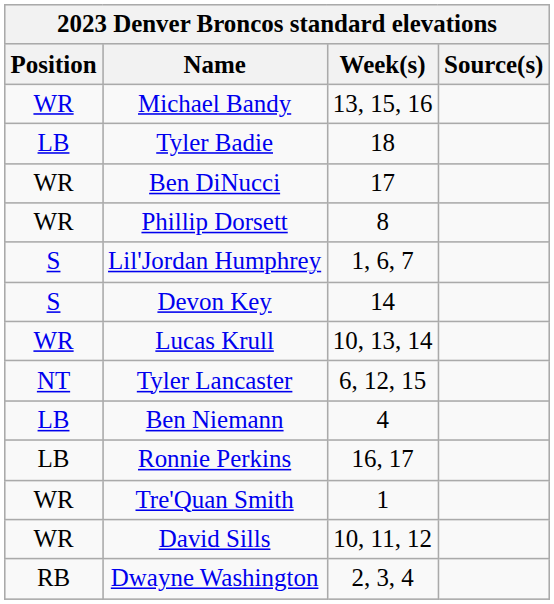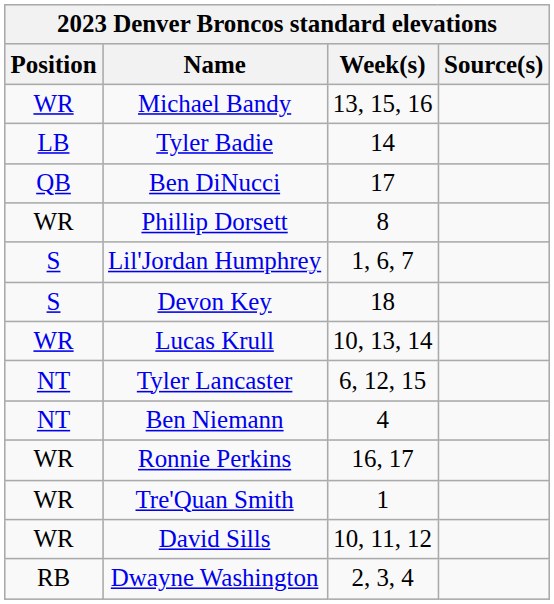(383, 143) 18 -> (383, 143) 14
(54, 182) WR -> (54, 182) QB
(383, 301) 14 -> (383, 301) 18
(54, 420) LB -> (54, 420) NT
(54, 459) LB -> (54, 459) WR
